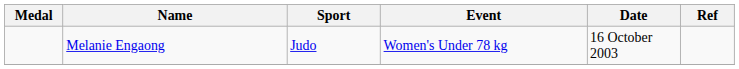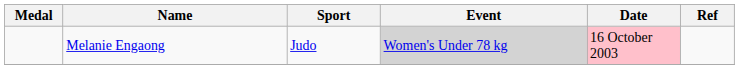(446, 45) no background -> (446, 45) lightgrey background
(621, 45) no background -> (621, 45) pink background
